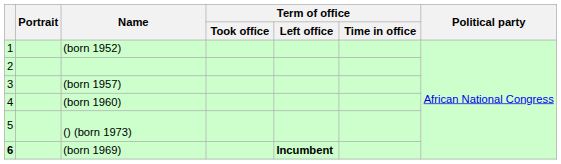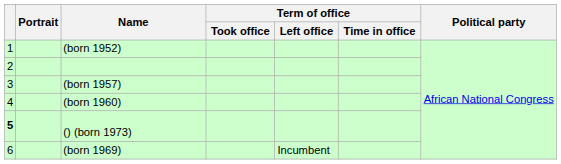(10, 126) normal -> (10, 126) bold
(10, 150) bold -> (10, 150) normal
(305, 150) bold -> (304, 150) normal
